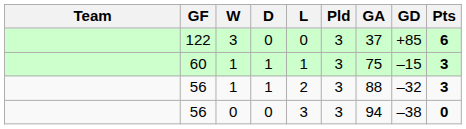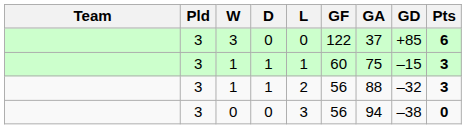columns swapped: (339, 16) <-> (198, 16)
